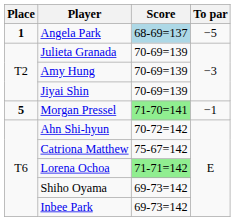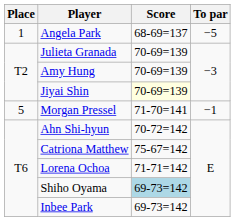(21, 33) bold -> (21, 33) normal
(161, 33) lightblue background -> (161, 33) no background
(161, 91) no background -> (161, 91) lightyellow background
(21, 110) bold -> (21, 110) normal
(161, 110) lightgreen background -> (161, 110) no background
(161, 168) lightgreen background -> (161, 168) no background
(161, 187) no background -> (161, 187) lightblue background
